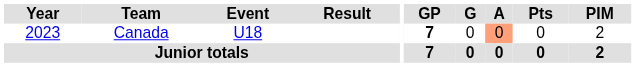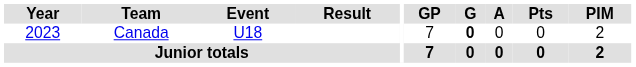(430, 33) bold -> (430, 33) normal
(470, 33) normal -> (470, 33) bold
(499, 33) lightsalmon background -> (499, 33) no background
